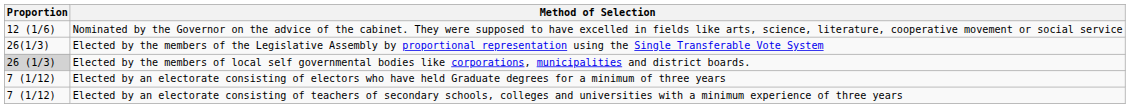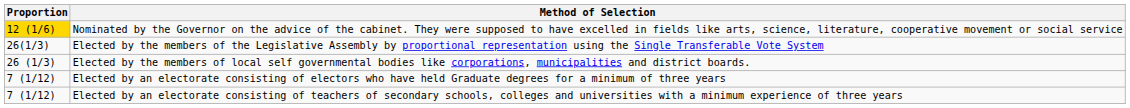(31, 29) no background -> (31, 29) gold background
(31, 62) lightgrey background -> (31, 62) no background
